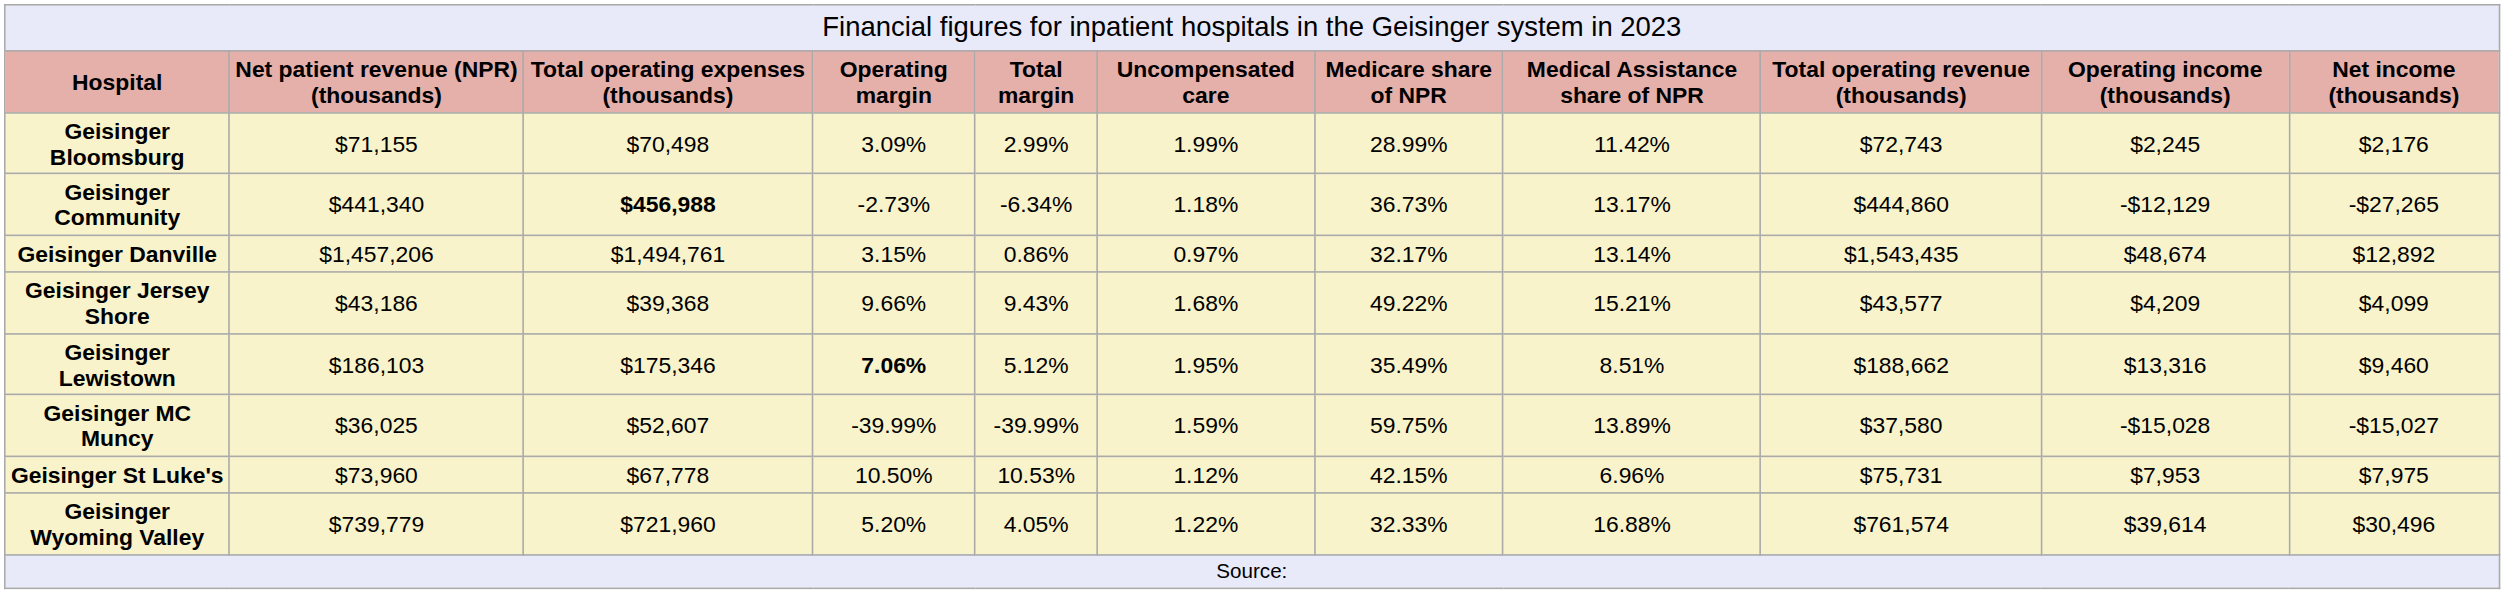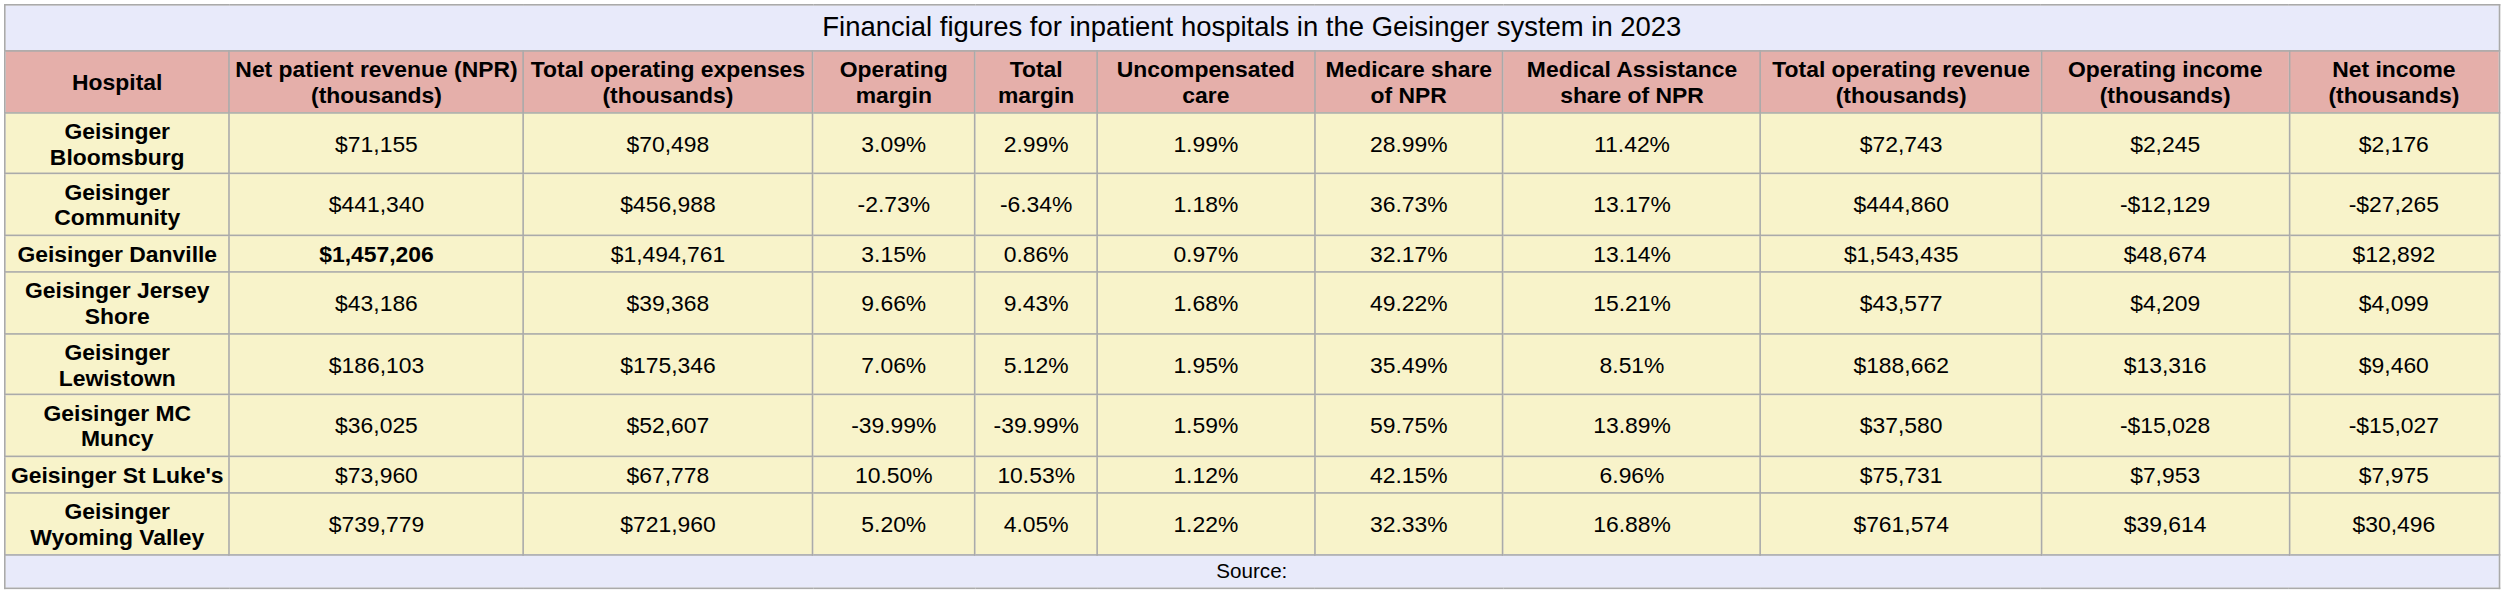(668, 205) bold -> (668, 205) normal
(376, 254) normal -> (376, 254) bold
(894, 365) bold -> (894, 365) normal
